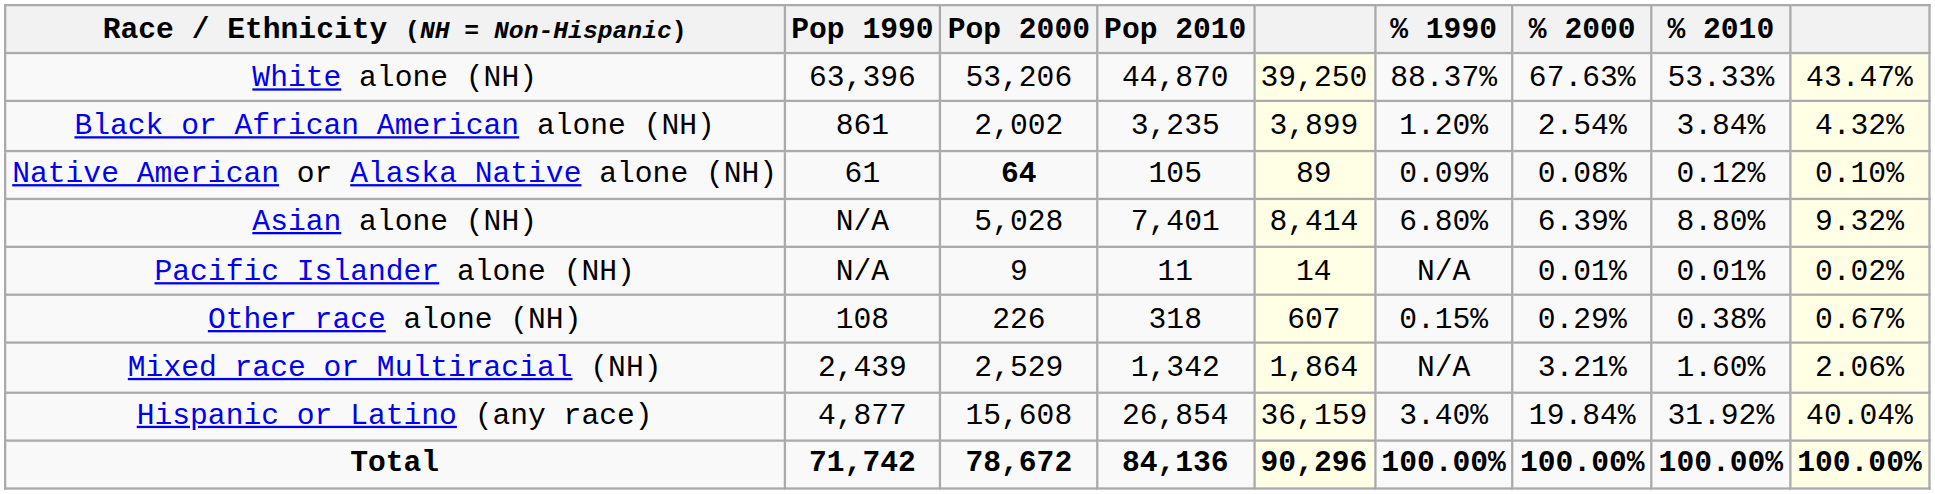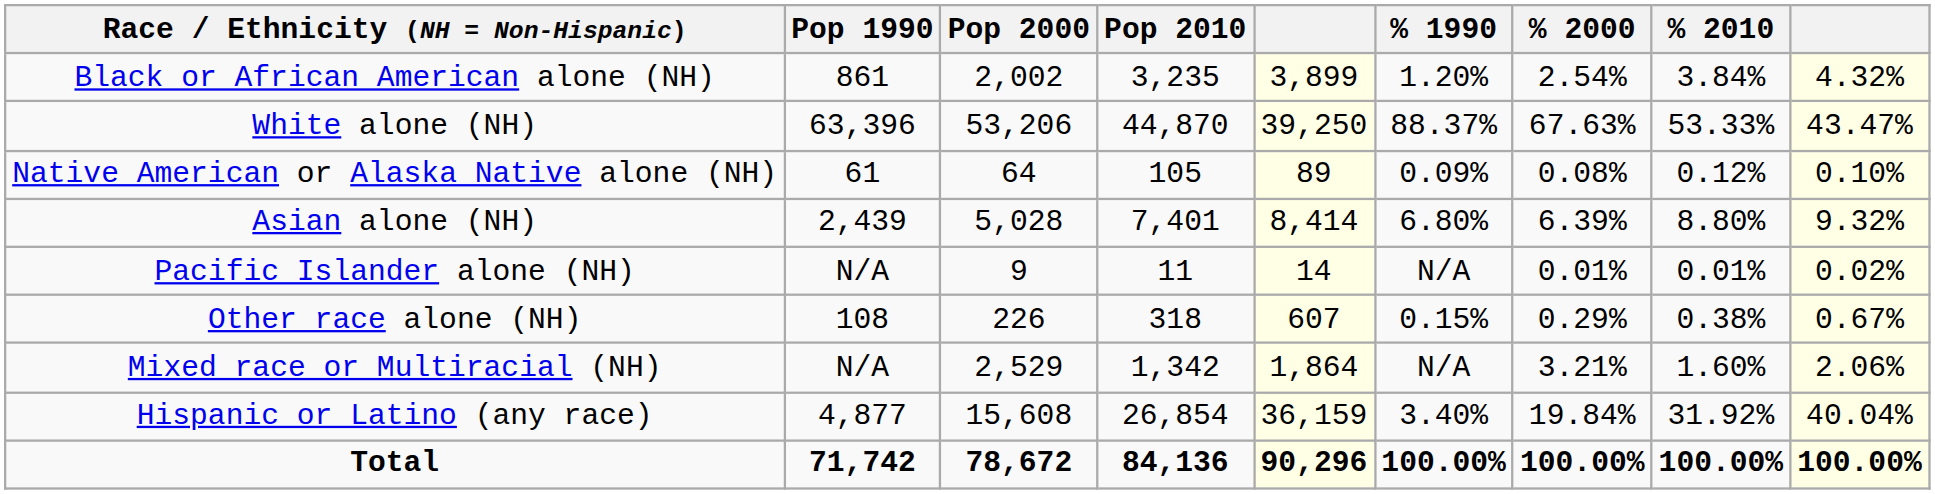rows swapped: (395, 78) <-> (395, 126)
(1019, 174) bold -> (1019, 174) normal
(862, 223) N/A -> (862, 223) 2,439
(862, 367) 2,439 -> (862, 367) N/A
